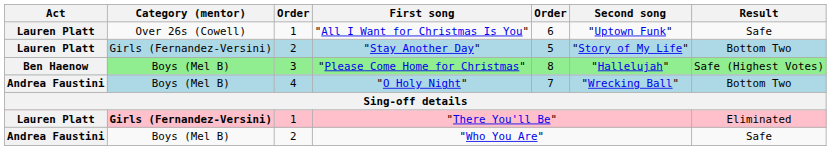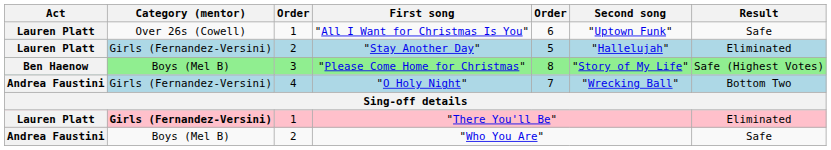(630, 48) "Story of My Life" -> (630, 48) "Hallelujah"
(759, 48) Bottom Two -> (759, 48) Eliminated
(630, 66) "Hallelujah" -> (630, 66) "Story of My Life"
(191, 84) Boys (Mel B) -> (191, 84) Girls (Fernandez-Versini)
